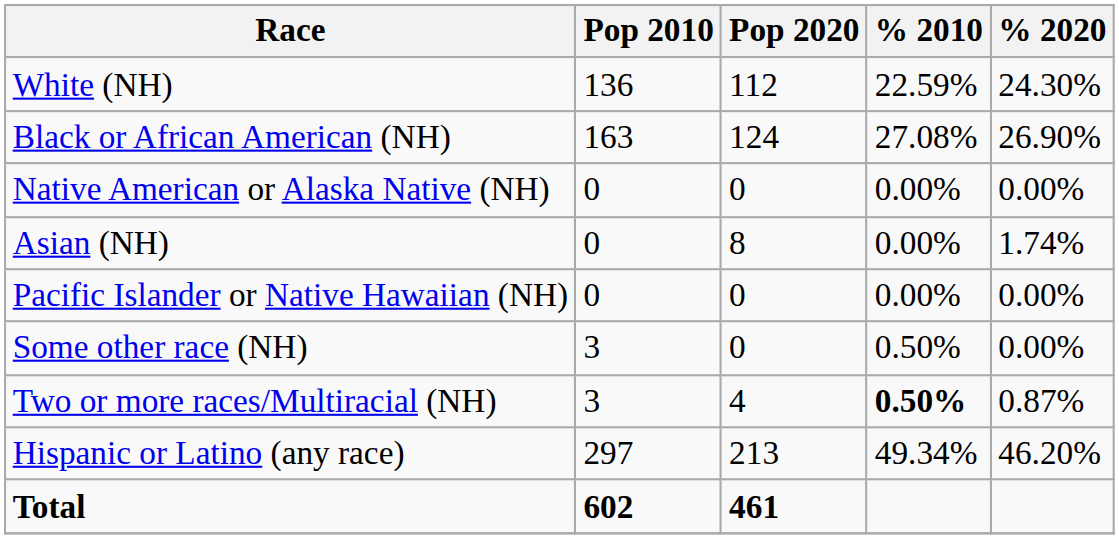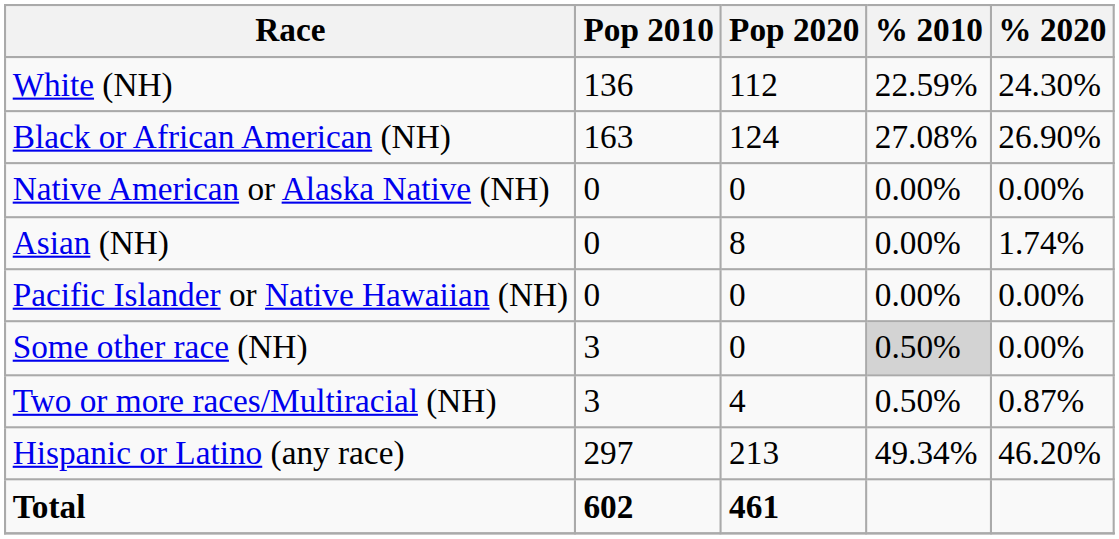(918, 347) no background -> (918, 347) lightgrey background
(921, 400) bold -> (918, 400) normal
